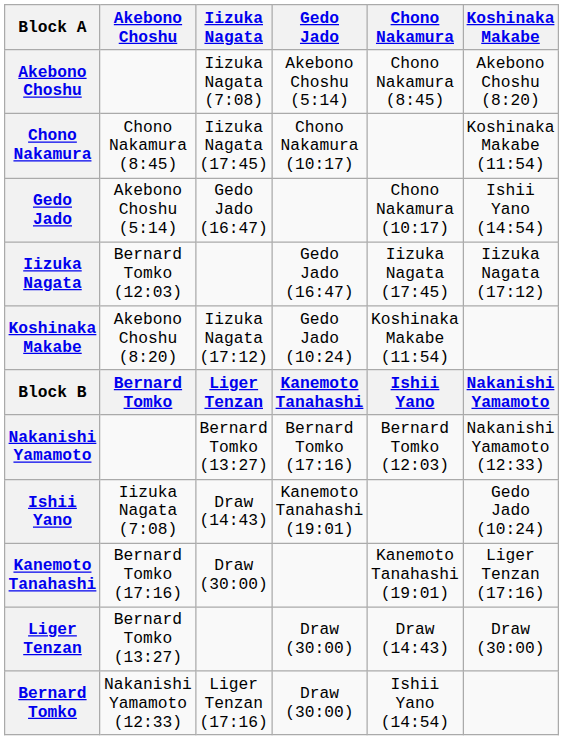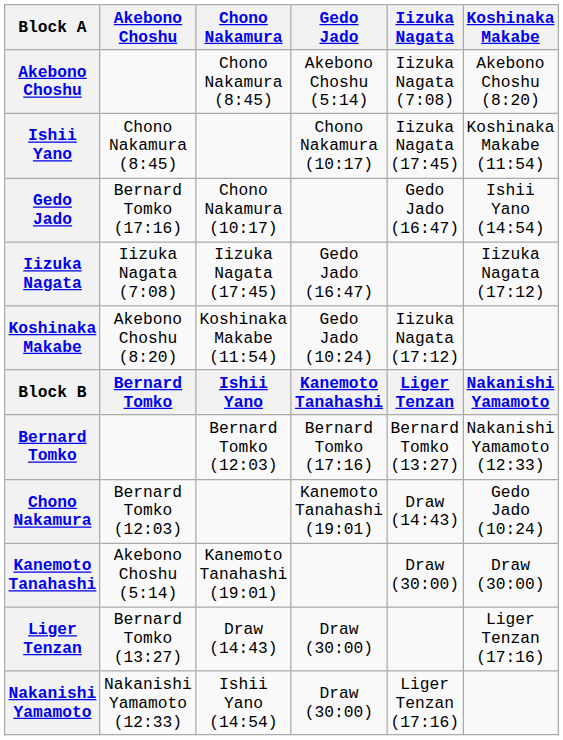columns swapped: (415, 27) <-> (234, 27)
(52, 146) Chono Nakamura -> (52, 146) Ishii Yano
(148, 210) Akebono Choshu (5:14) -> (148, 210) Bernard Tomko (17:16)
(148, 274) Bernard Tomko (12:03) -> (148, 274) Iizuka Nagata (7:08)
(52, 447) Nakanishi Yamamoto -> (52, 447) Bernard Tomko
(52, 511) Ishii Yano -> (52, 511) Chono Nakamura
(148, 511) Iizuka Nagata (7:08) -> (148, 511) Bernard Tomko (12:03)
(148, 575) Bernard Tomko (17:16) -> (148, 575) Akebono Choshu (5:14)
(510, 575) Liger Tenzan (17:16) -> (510, 575) Draw (30:00)
(510, 639) Draw (30:00) -> (510, 639) Liger Tenzan (17:16)
(52, 703) Bernard Tomko -> (52, 703) Nakanishi Yamamoto
